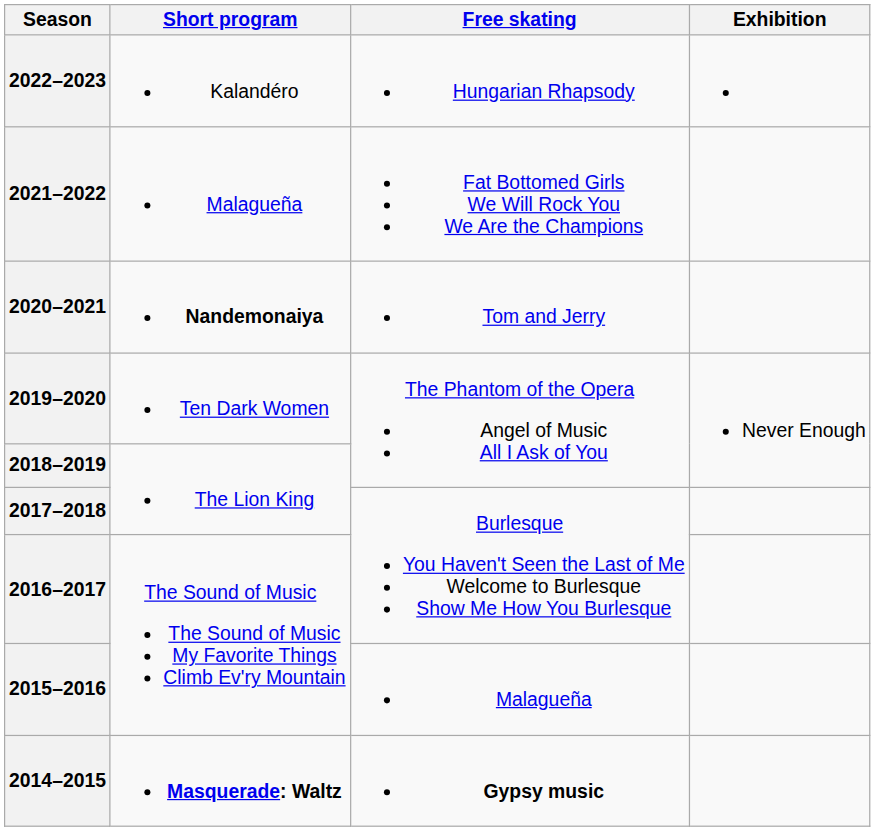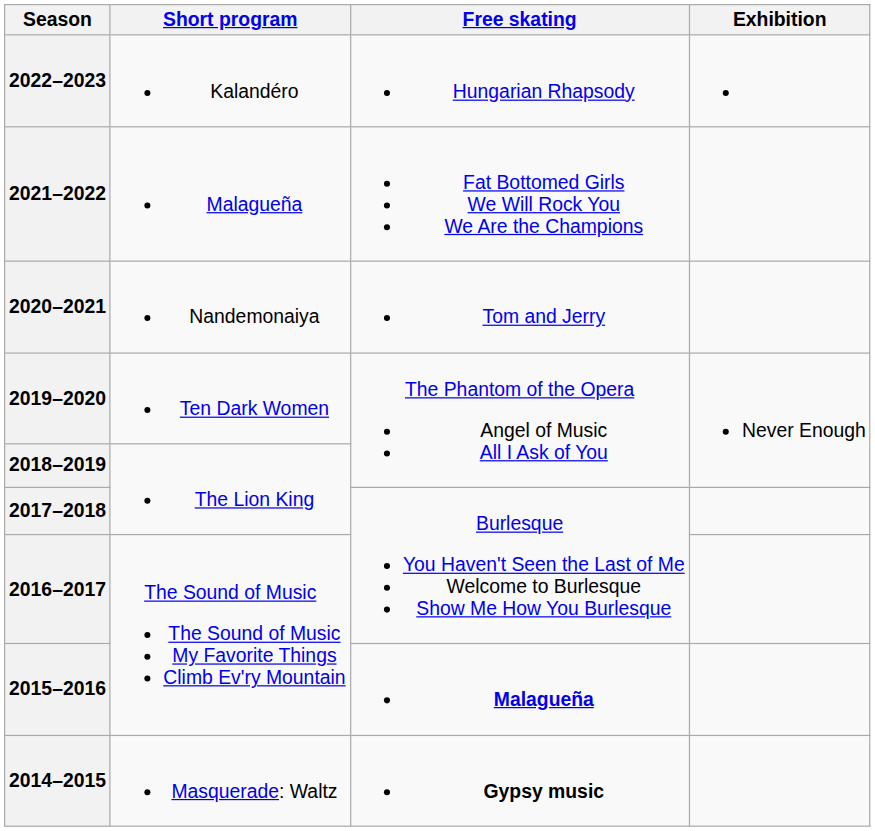(230, 318) bold -> (230, 318) normal
(520, 700) normal -> (520, 700) bold
(230, 791) bold -> (230, 791) normal
